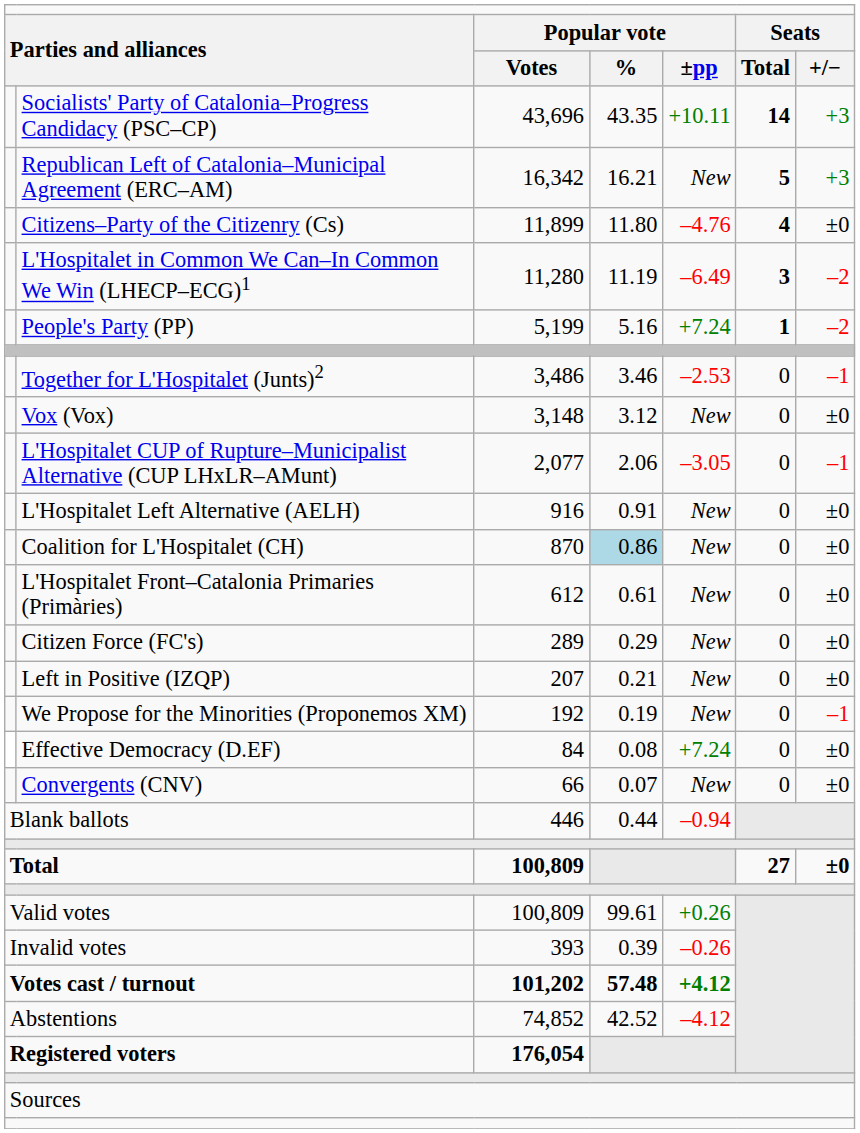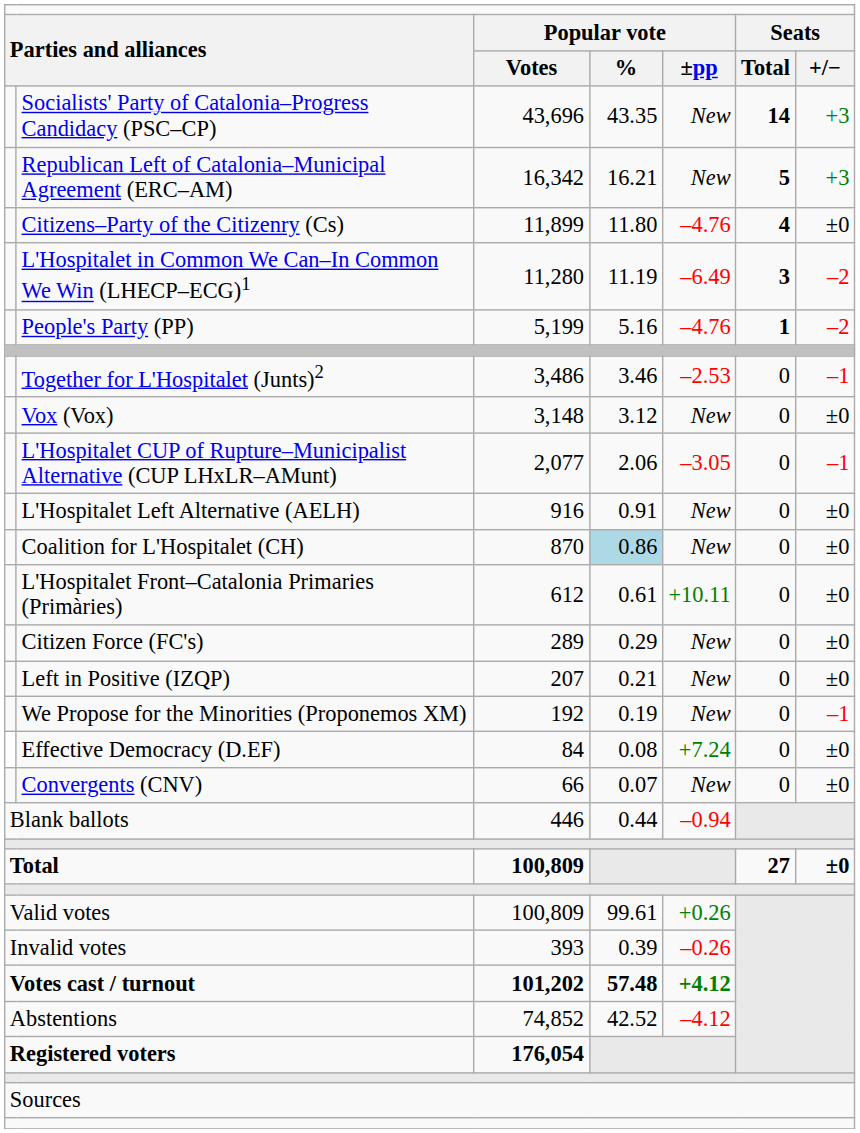(700, 116) +10.11 -> (711, 116) New
(705, 327) +7.24 -> (705, 327) –4.76
(711, 594) New -> (700, 594) +10.11
